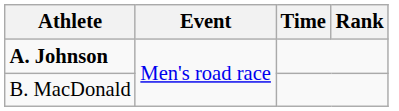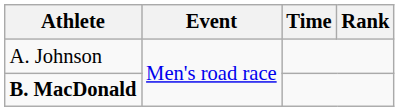(59, 55) bold -> (56, 55) normal
(70, 89) normal -> (73, 89) bold
